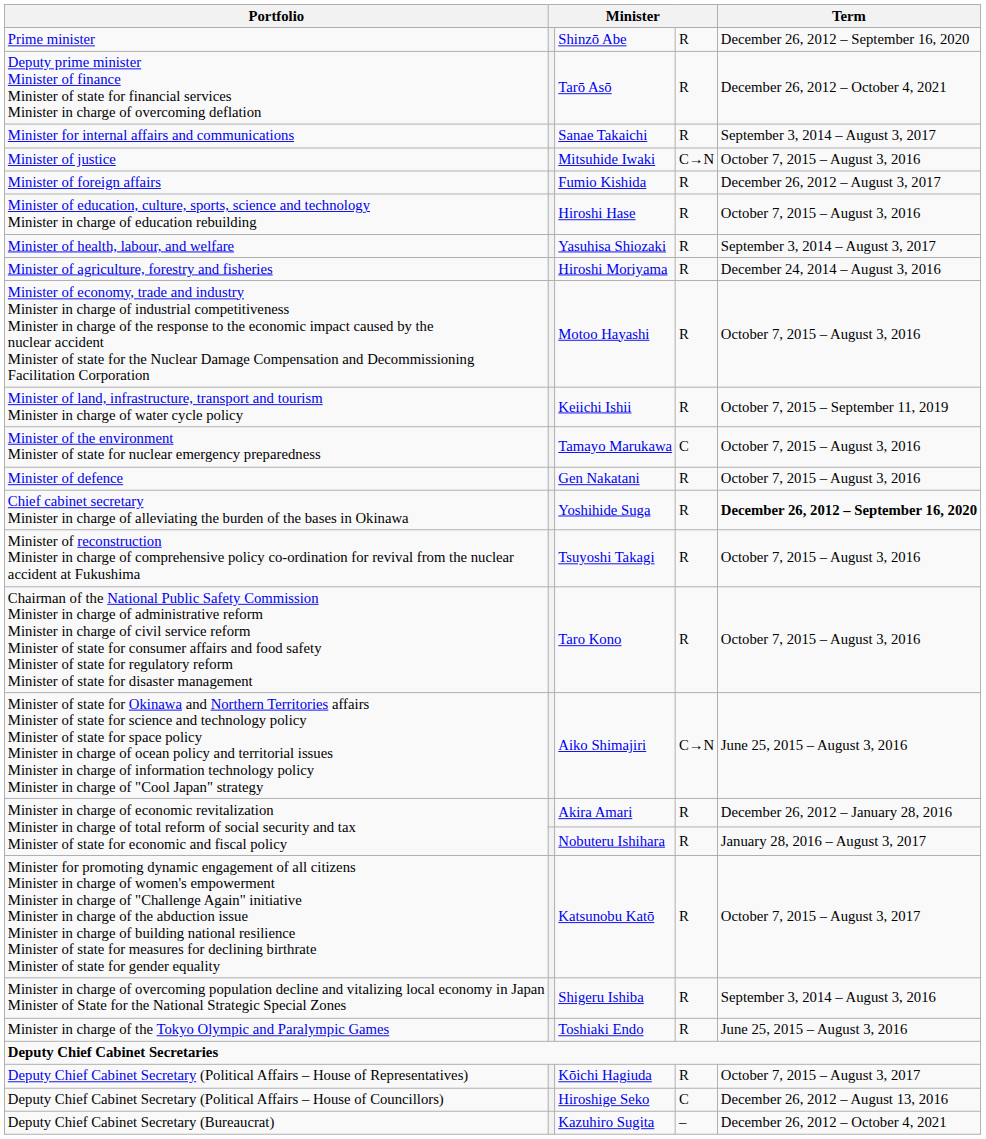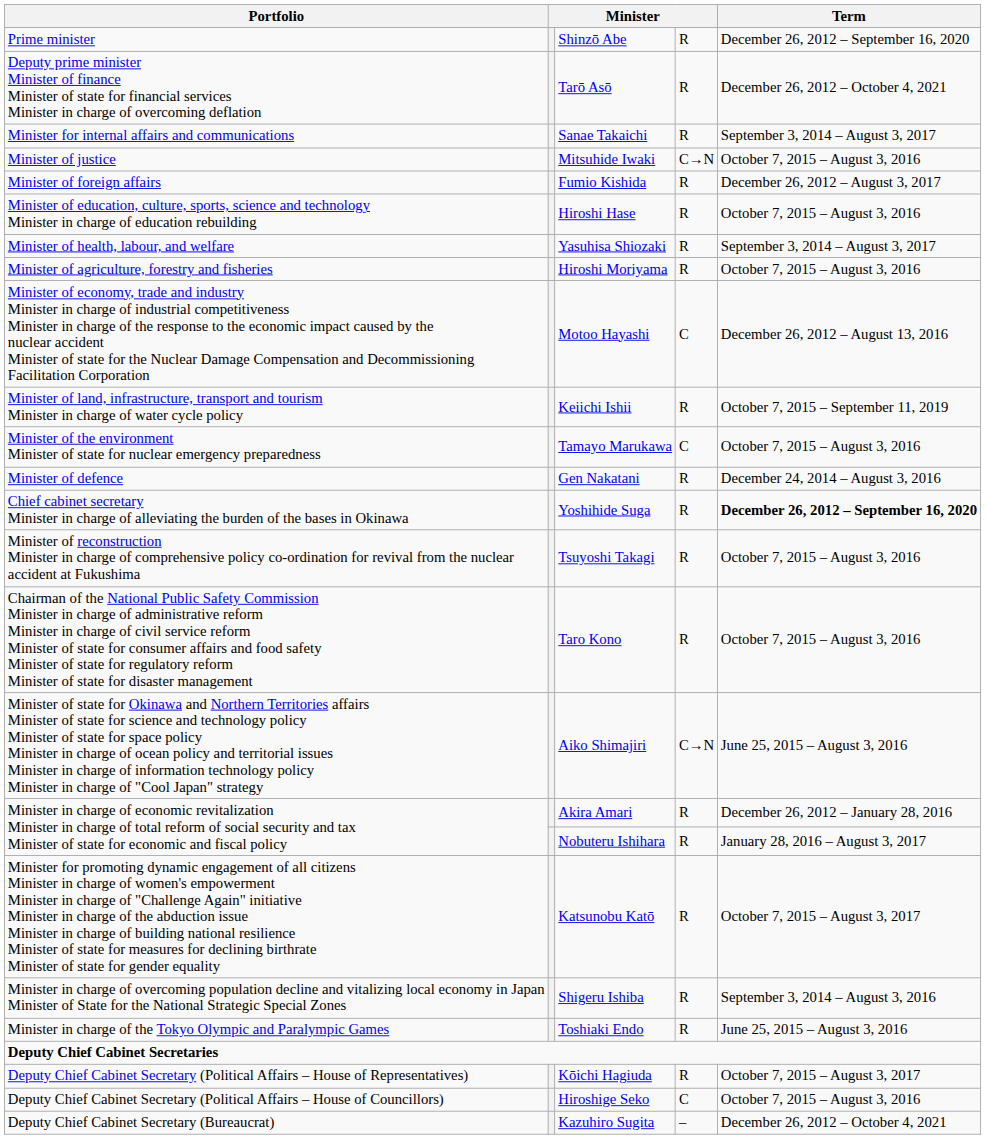(831, 269) December 24, 2014 – August 3, 2016 -> (821, 269) October 7, 2015 – August 3, 2016
(684, 333) R -> (684, 333) C
(821, 333) October 7, 2015 – August 3, 2016 -> (835, 333) December 26, 2012 – August 13, 2016
(821, 478) October 7, 2015 – August 3, 2016 -> (831, 478) December 24, 2014 – August 3, 2016
(835, 1099) December 26, 2012 – August 13, 2016 -> (821, 1099) October 7, 2015 – August 3, 2016
